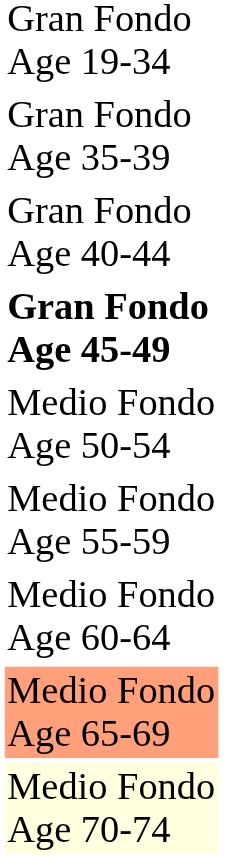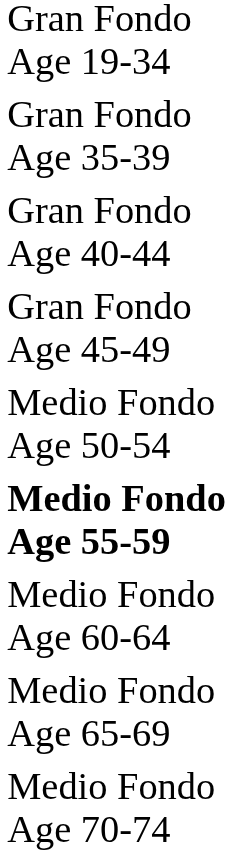(108, 327) bold -> (99, 327) normal
(111, 519) normal -> (117, 519) bold
(111, 711) lightsalmon background -> (111, 711) no background
(111, 807) lightyellow background -> (111, 807) no background
